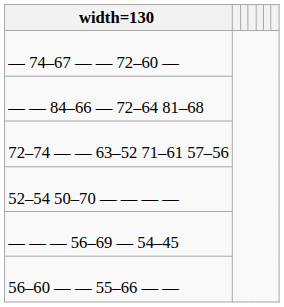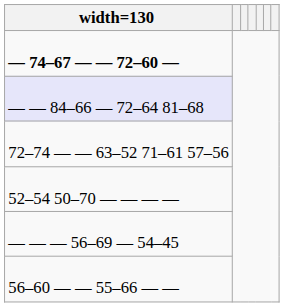(94, 62) normal -> (94, 62) bold
(106, 107) no background -> (106, 107) lavender background
